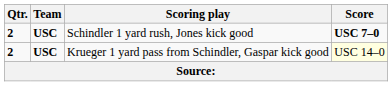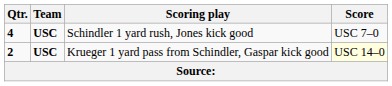(10, 33) 2 -> (10, 33) 4
(357, 33) bold -> (356, 33) normal
